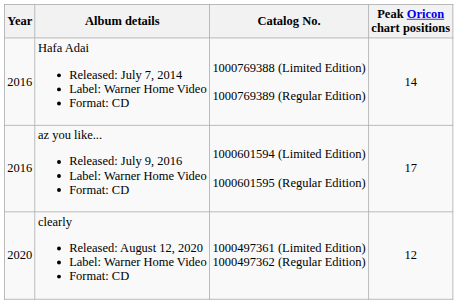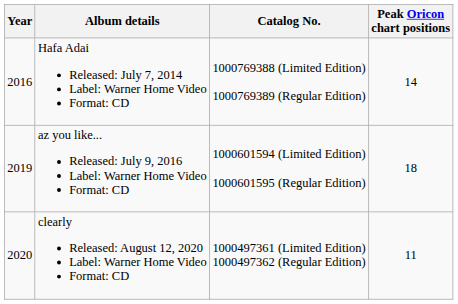(20, 168) 2016 -> (20, 168) 2019
(411, 168) 17 -> (411, 168) 18
(411, 255) 12 -> (411, 255) 11
